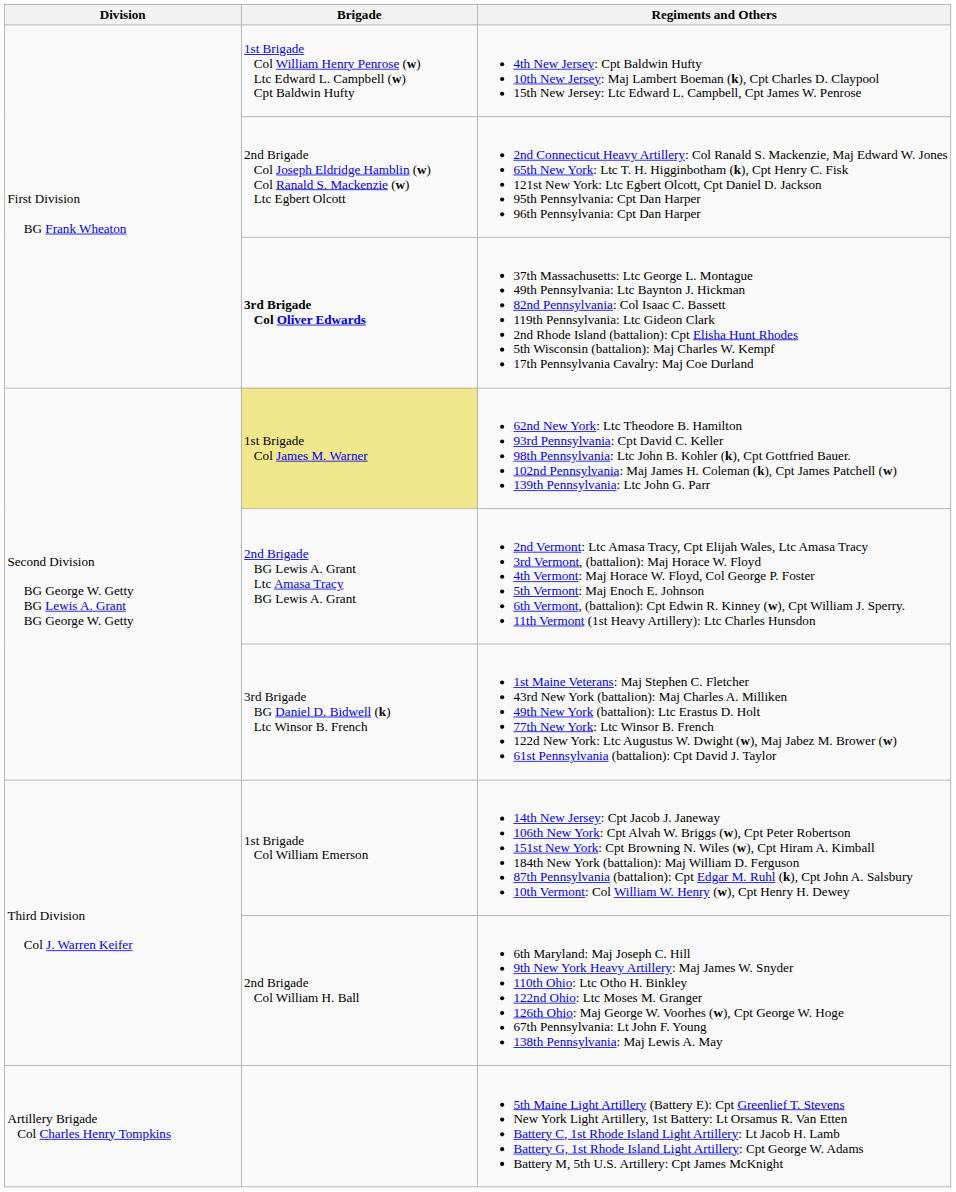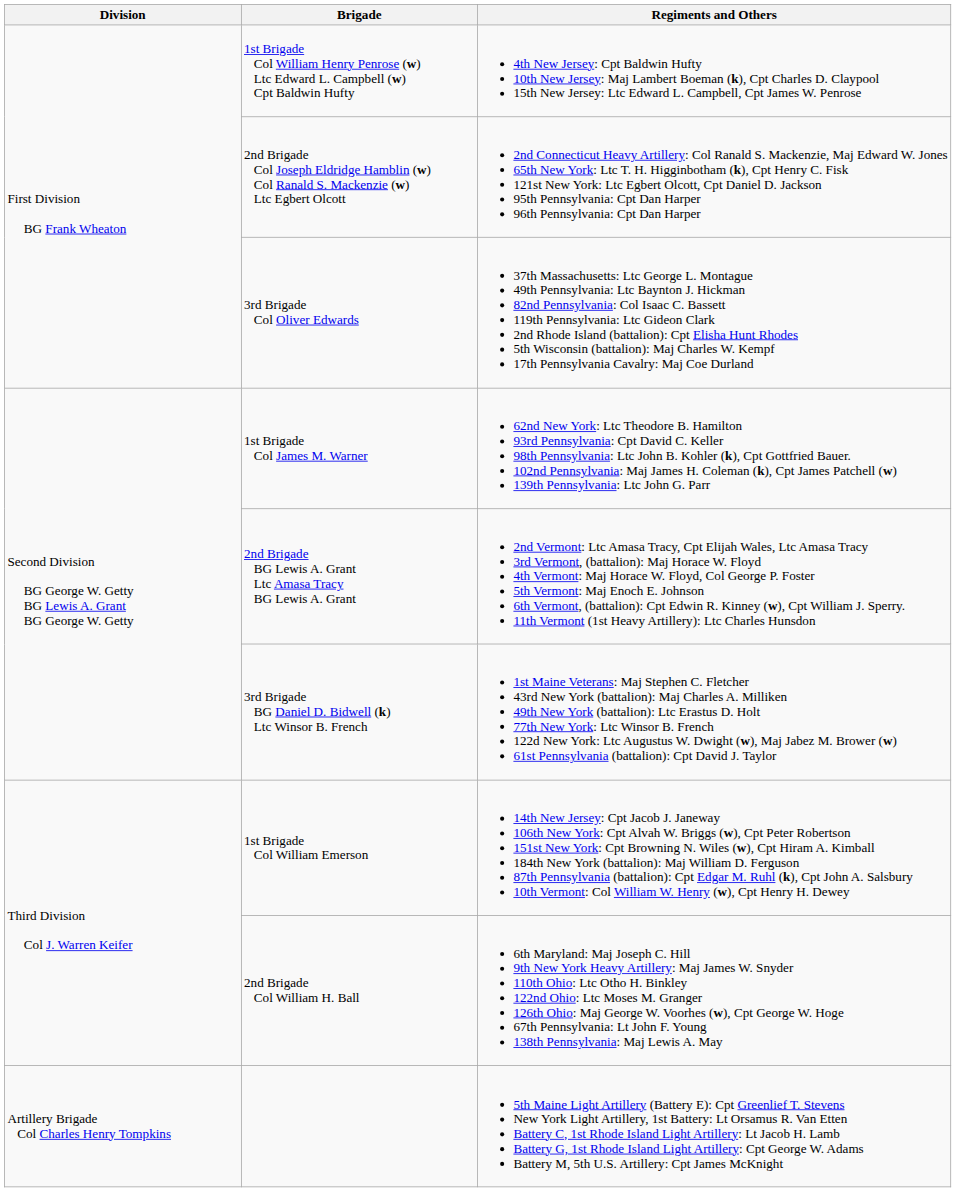(305, 312) bold -> (301, 312) normal
(306, 448) khaki background -> (306, 448) no background
